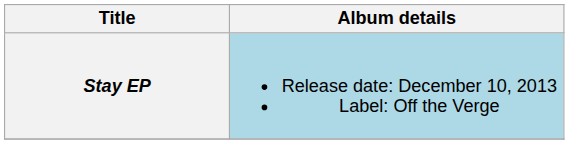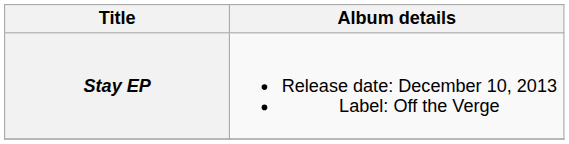(397, 96) lightblue background -> (397, 96) no background
